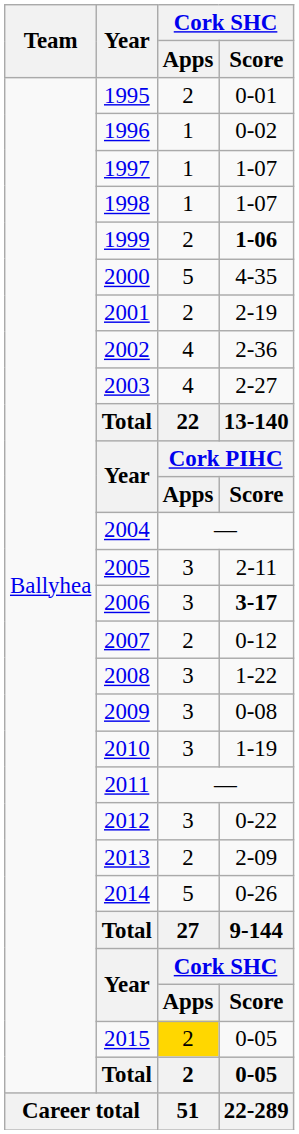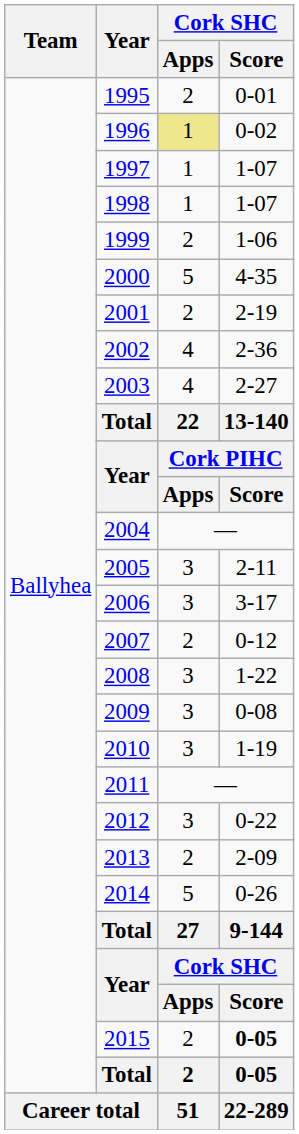(188, 131) no background -> (188, 131) khaki background
(256, 240) bold -> (256, 240) normal
(256, 603) bold -> (256, 603) normal
(188, 1038) gold background -> (188, 1038) no background
(256, 1038) normal -> (256, 1038) bold
